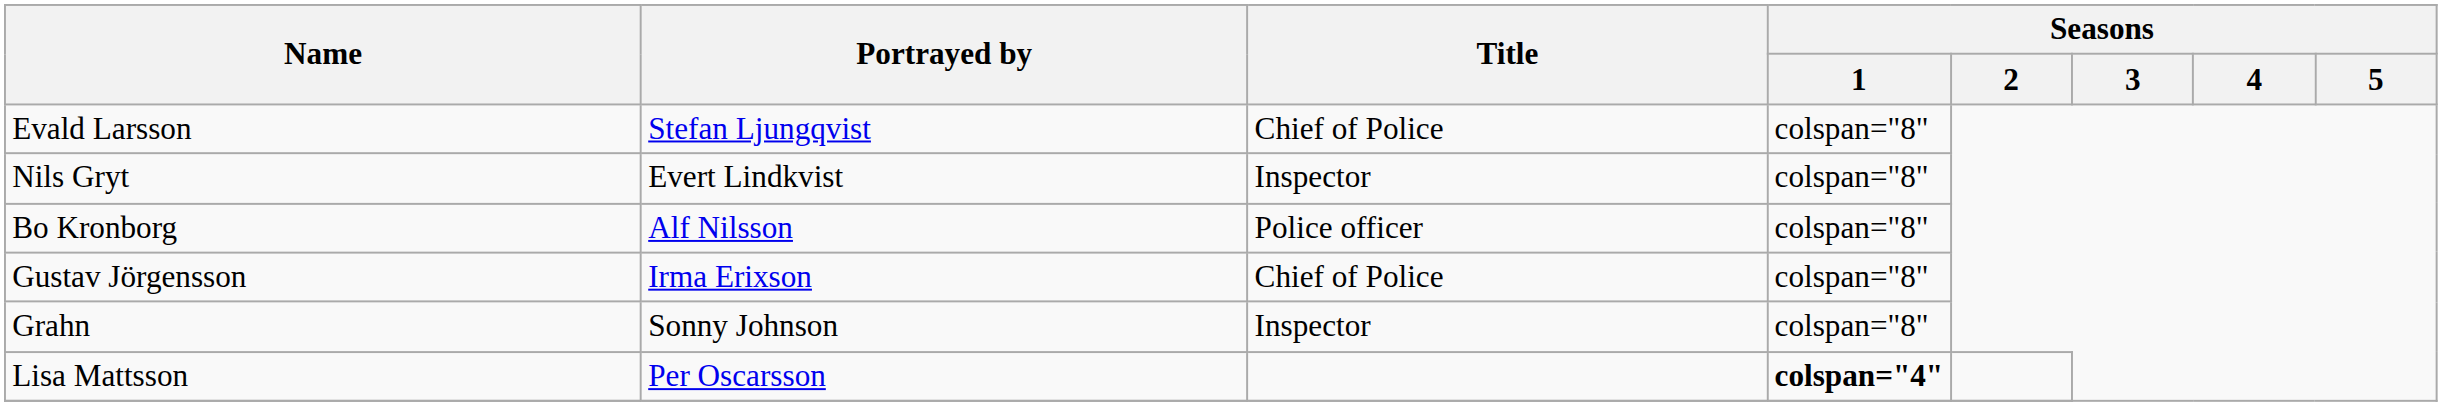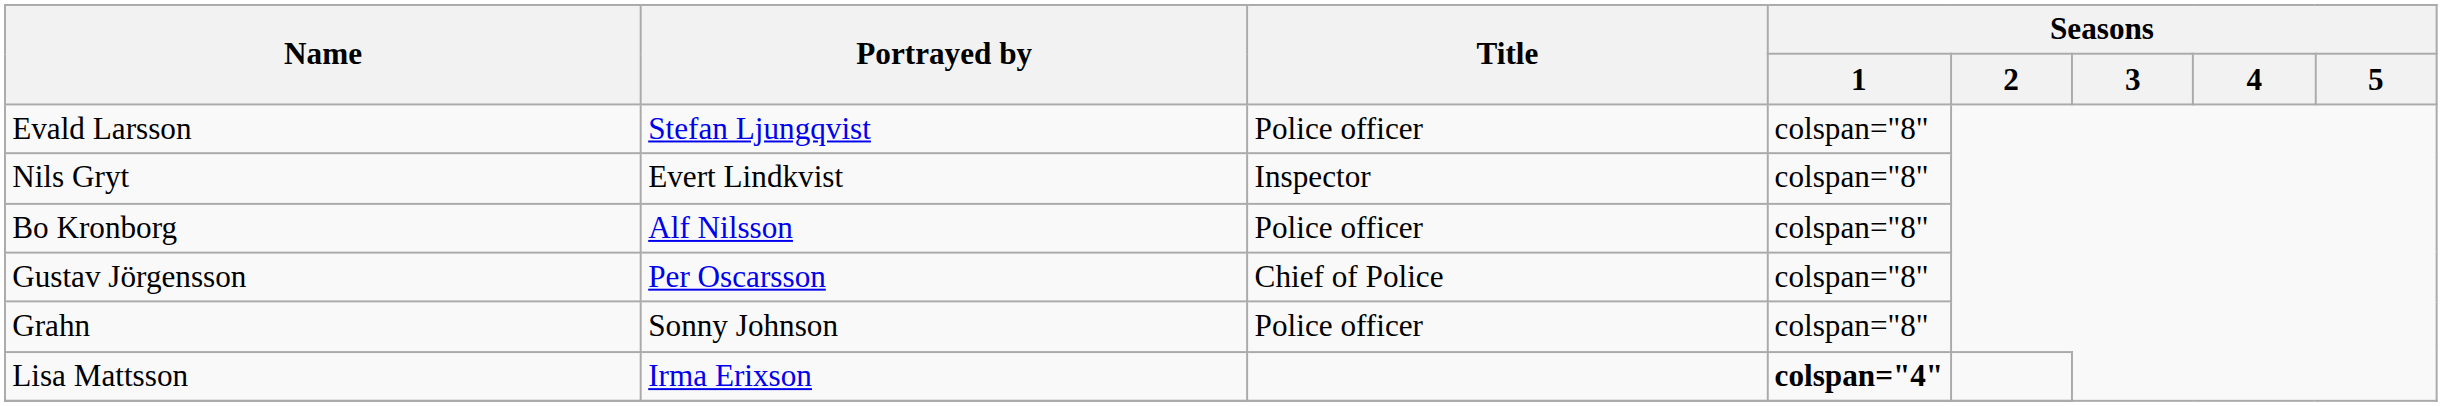(1349, 128) Chief of Police -> (1339, 128) Police officer
(730, 276) Irma Erixson -> (737, 276) Per Oscarsson
(1313, 326) Inspector -> (1339, 326) Police officer
(737, 375) Per Oscarsson -> (730, 375) Irma Erixson
